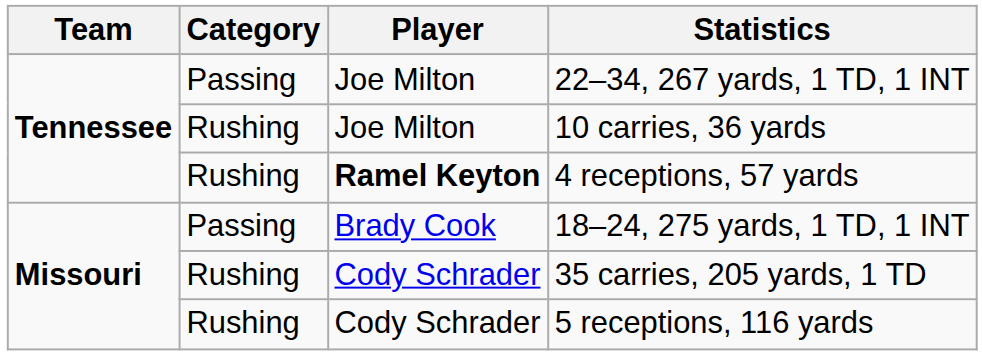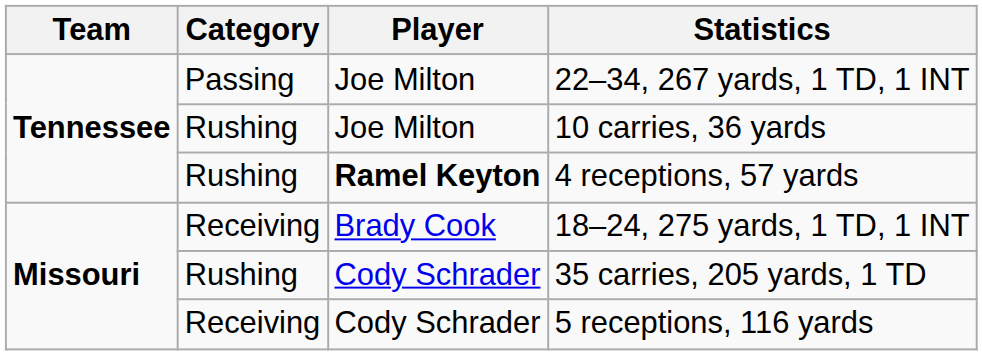(241, 225) Passing -> (252, 225) Receiving
(243, 323) Rushing -> (252, 323) Receiving
